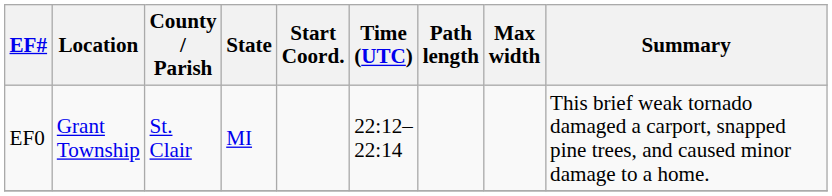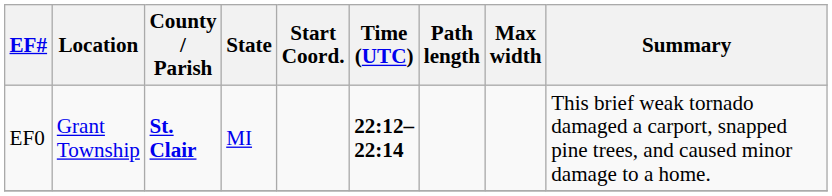(171, 137) normal -> (173, 137) bold
(384, 137) normal -> (384, 137) bold
